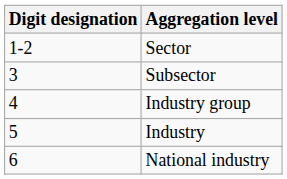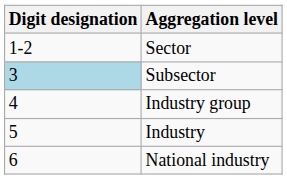(13, 75) no background -> (13, 75) lightblue background
